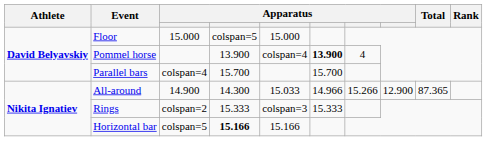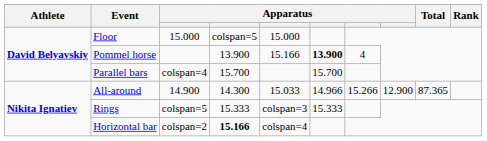(285, 54) colspan=4 -> (285, 54) 15.166
(184, 109) colspan=2 -> (184, 109) colspan=5
(184, 127) colspan=5 -> (184, 127) colspan=2
(285, 127) 15.166 -> (285, 127) colspan=4
